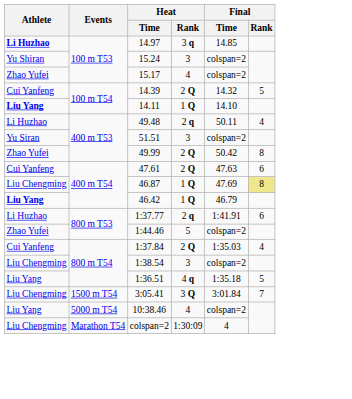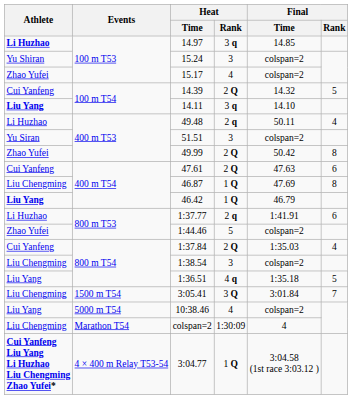(188, 106) 1 Q -> (231, 106) 3 q
(262, 185) khaki background -> (334, 185) no background
+ row: (192, 364)
